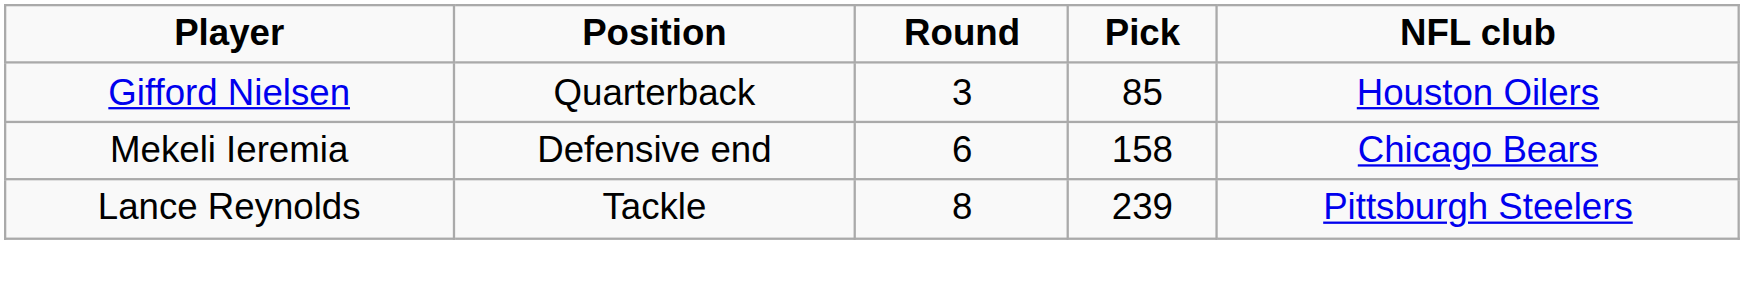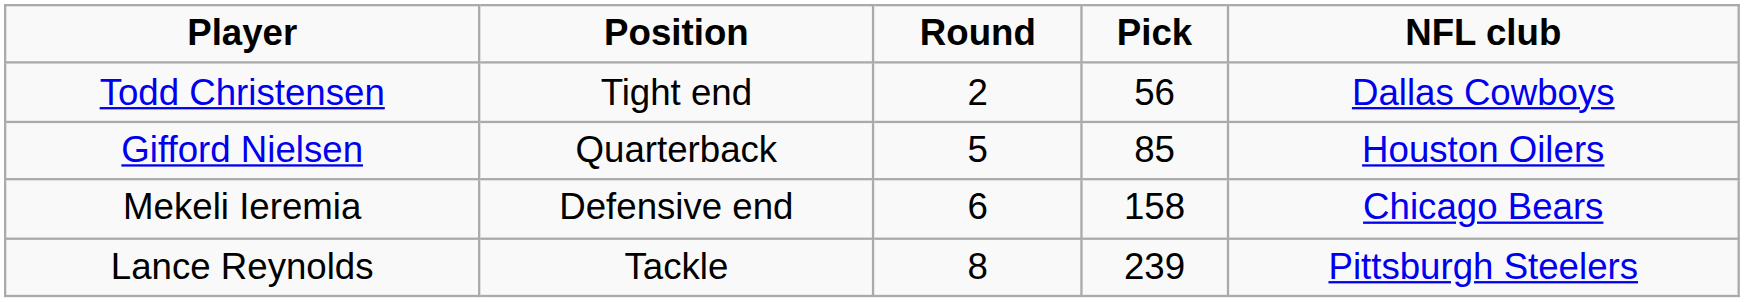+ row: (242, 91)
(962, 91) 3 -> (978, 149) 5
